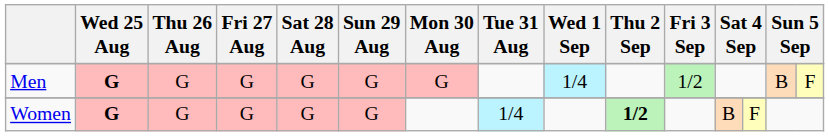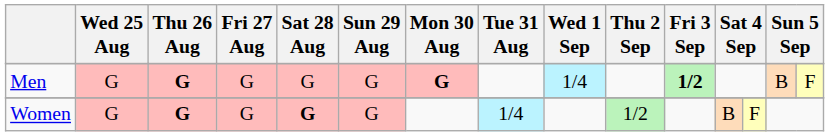(112, 80) bold -> (112, 80) normal
(182, 80) normal -> (182, 80) bold
(442, 80) normal -> (442, 80) bold
(690, 80) normal -> (690, 80) bold
(112, 114) bold -> (112, 114) normal
(182, 114) normal -> (182, 114) bold
(308, 114) normal -> (308, 114) bold
(635, 114) bold -> (635, 114) normal
